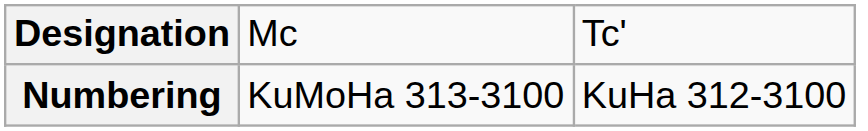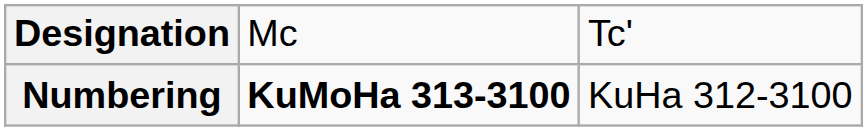(406, 94) normal -> (409, 94) bold
